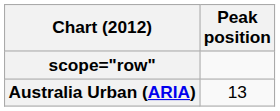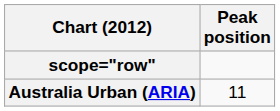(237, 92) 13 -> (237, 92) 11
